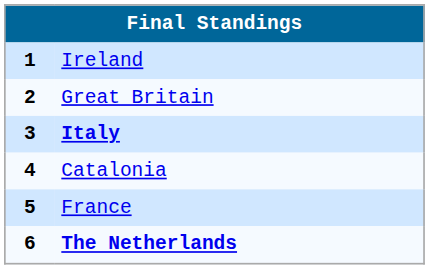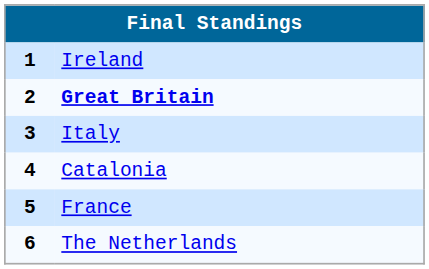(137, 98) normal -> (137, 98) bold
(91, 134) bold -> (91, 134) normal
(149, 244) bold -> (149, 244) normal
